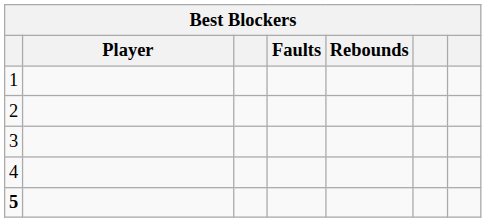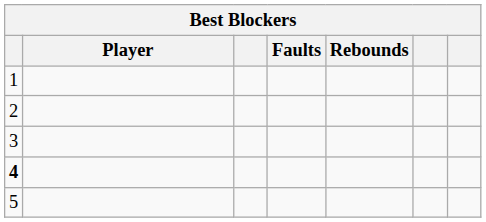(14, 172) normal -> (14, 172) bold
(14, 202) bold -> (14, 202) normal
